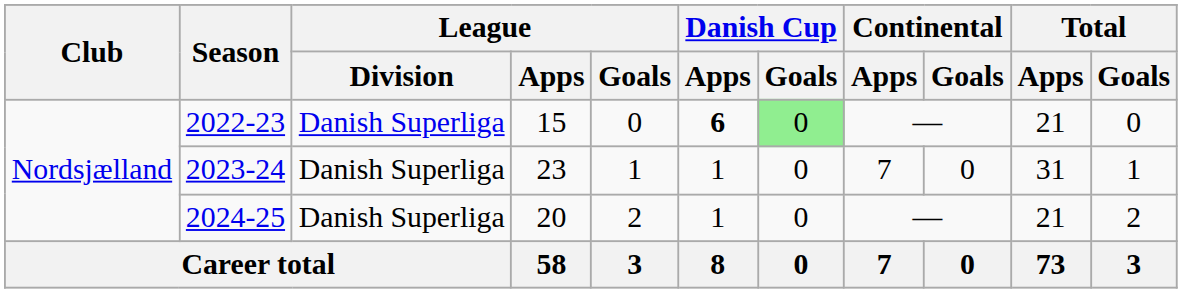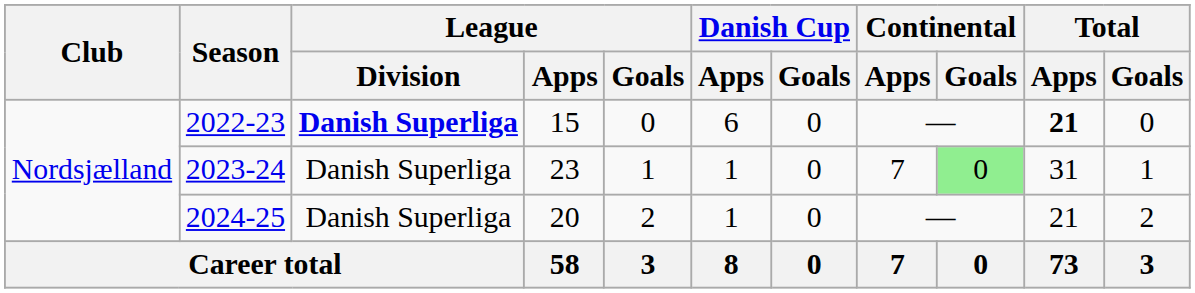(402, 122) normal -> (408, 122) bold
(718, 122) bold -> (731, 122) normal
(801, 122) lightgreen background -> (814, 122) no background
(1051, 122) normal -> (1064, 122) bold
(967, 169) no background -> (981, 169) lightgreen background
